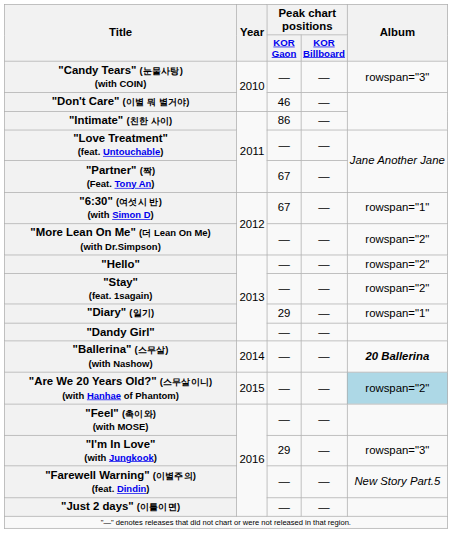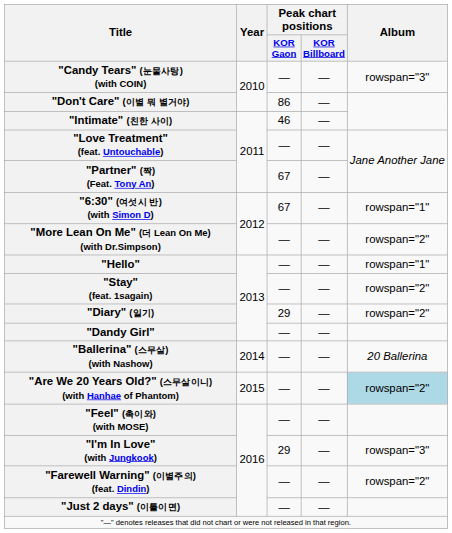(284, 102) 46 -> (284, 102) 86
(284, 120) 86 -> (284, 120) 46
(397, 264) rowspan="2" -> (397, 264) rowspan="1"
(397, 313) rowspan="1" -> (397, 313) rowspan="2"
(397, 356) bold -> (397, 356) normal
(397, 482) New Story Part.5 -> (397, 482) rowspan="2"
